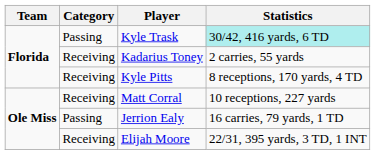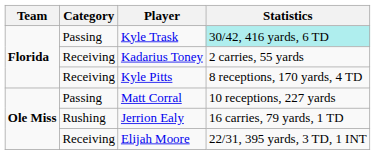(89, 97) Receiving -> (82, 97) Passing
(82, 118) Passing -> (84, 118) Rushing
